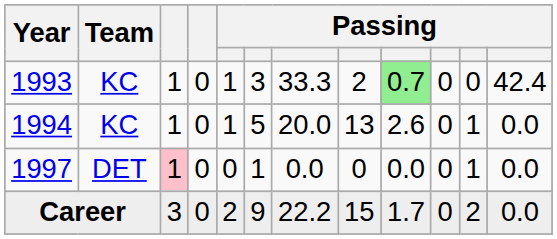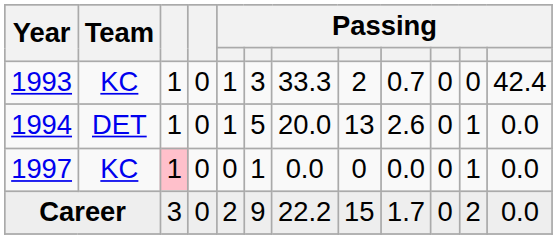(406, 82) lightgreen background -> (406, 82) no background
(119, 125) KC -> (119, 125) DET
(119, 168) DET -> (119, 168) KC
